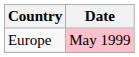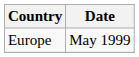(100, 40) pink background -> (100, 40) no background
